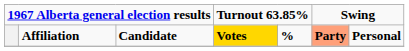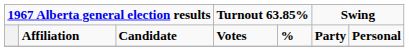(232, 35) gold background -> (232, 35) no background
(330, 35) lightsalmon background -> (330, 35) no background
